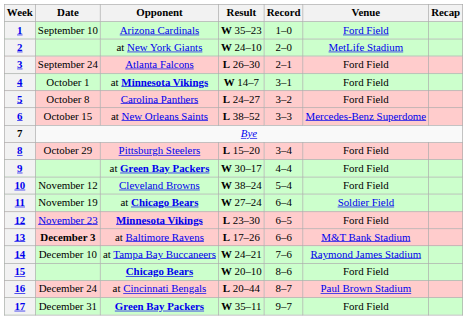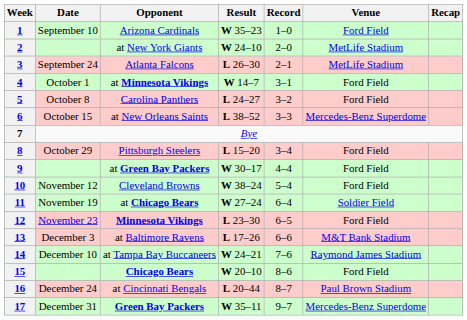(366, 64) Ford Field -> (366, 64) MetLife Stadium
(68, 237) bold -> (68, 237) normal
(366, 306) Ford Field -> (366, 306) Mercedes-Benz Superdome
